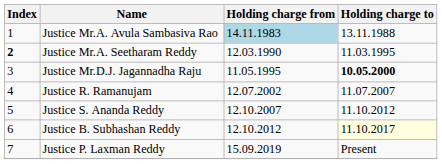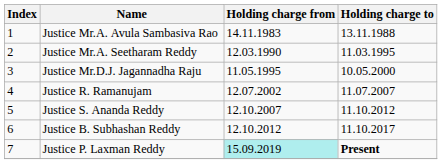(255, 33) lightblue background -> (255, 33) no background
(10, 52) bold -> (10, 52) normal
(370, 71) bold -> (370, 71) normal
(369, 129) lightyellow background -> (369, 129) no background
(254, 149) no background -> (254, 149) paleturquoise background
(359, 149) normal -> (360, 149) bold
